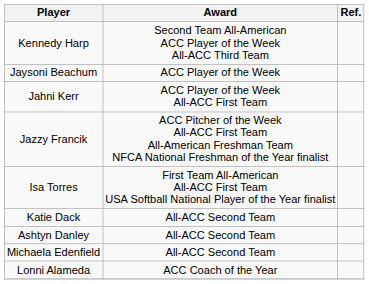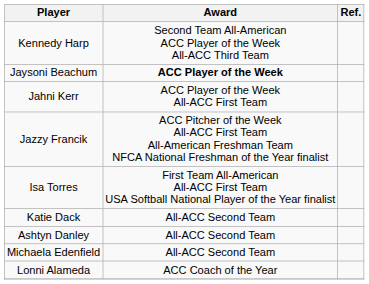(220, 73) normal -> (220, 73) bold
